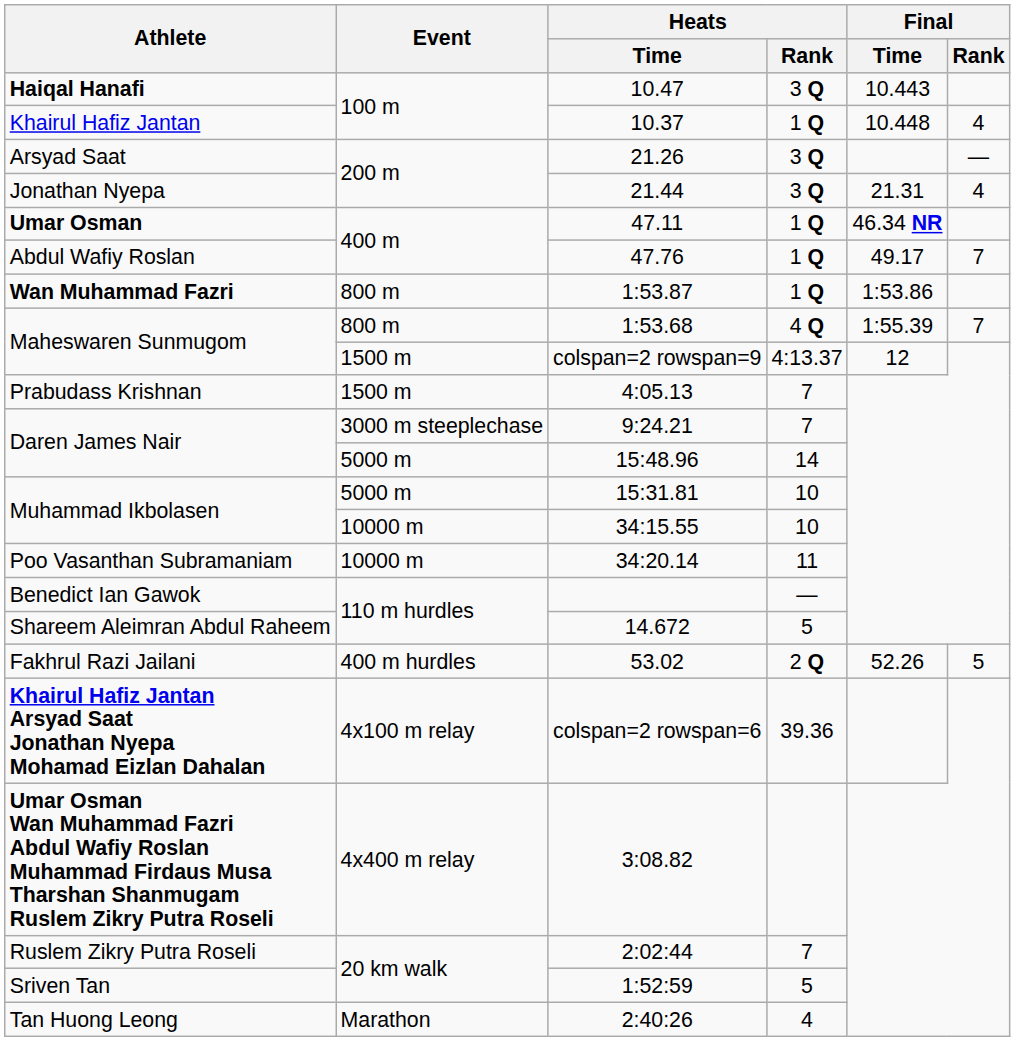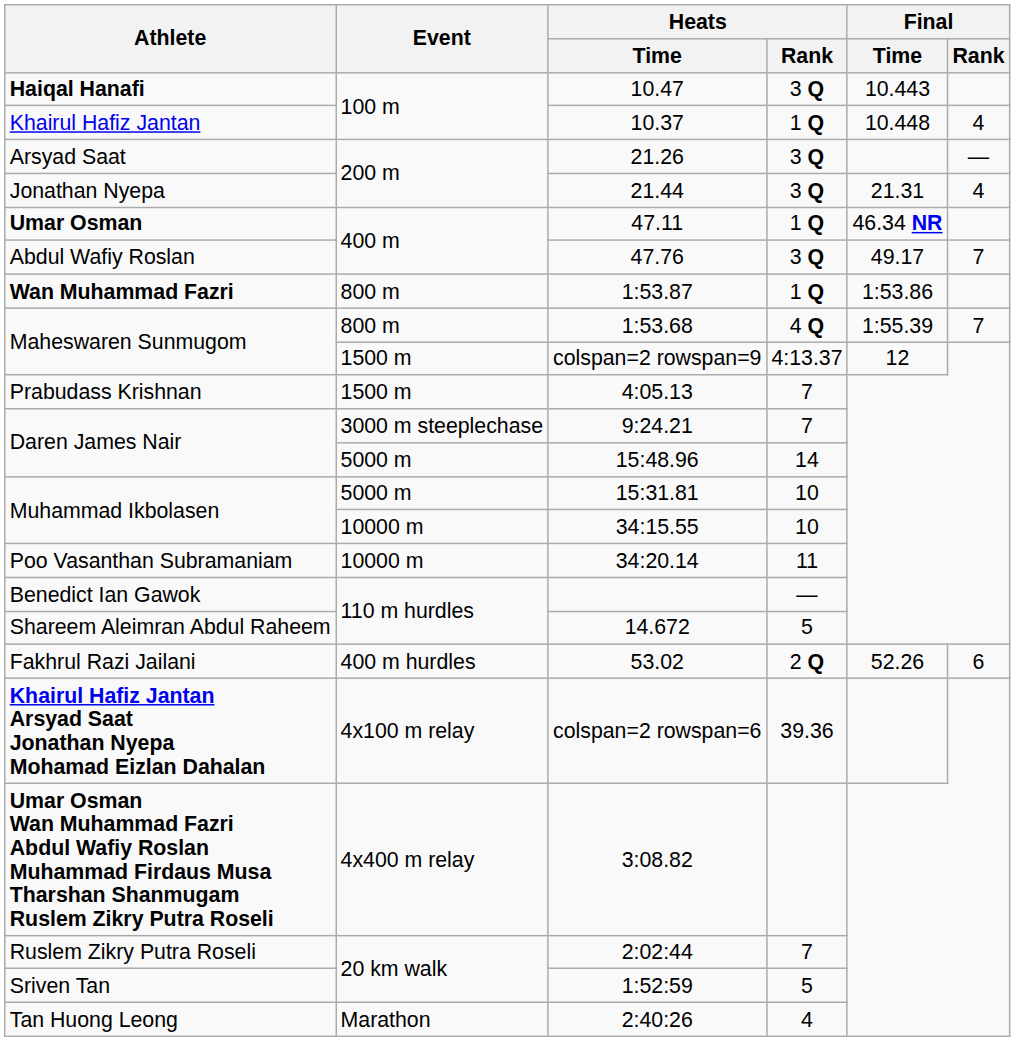(807, 258) 1 Q -> (807, 258) 3 Q
(979, 662) 5 -> (979, 662) 6
